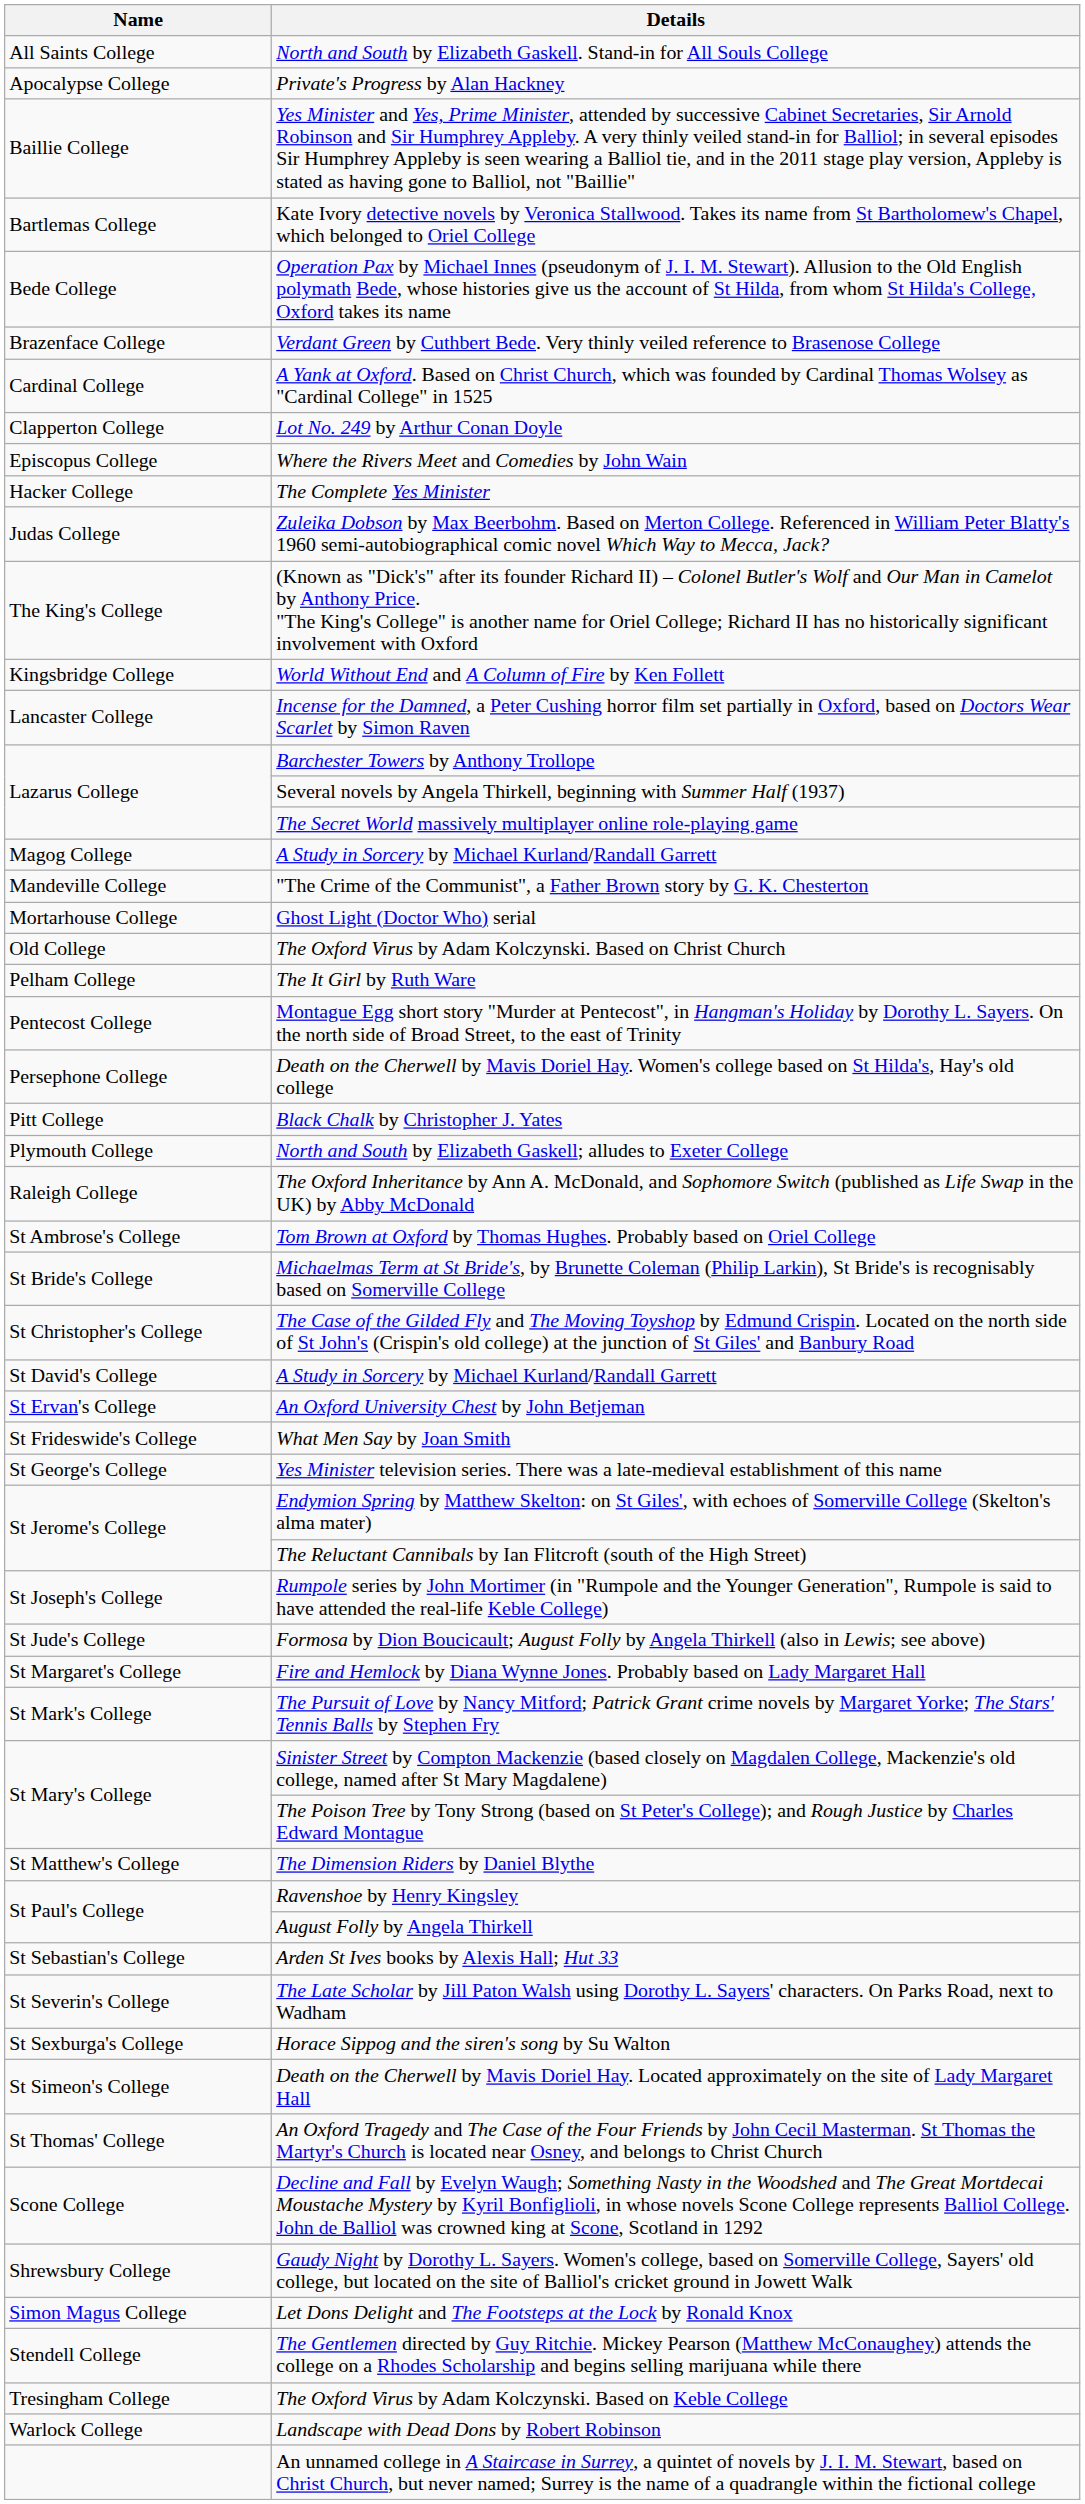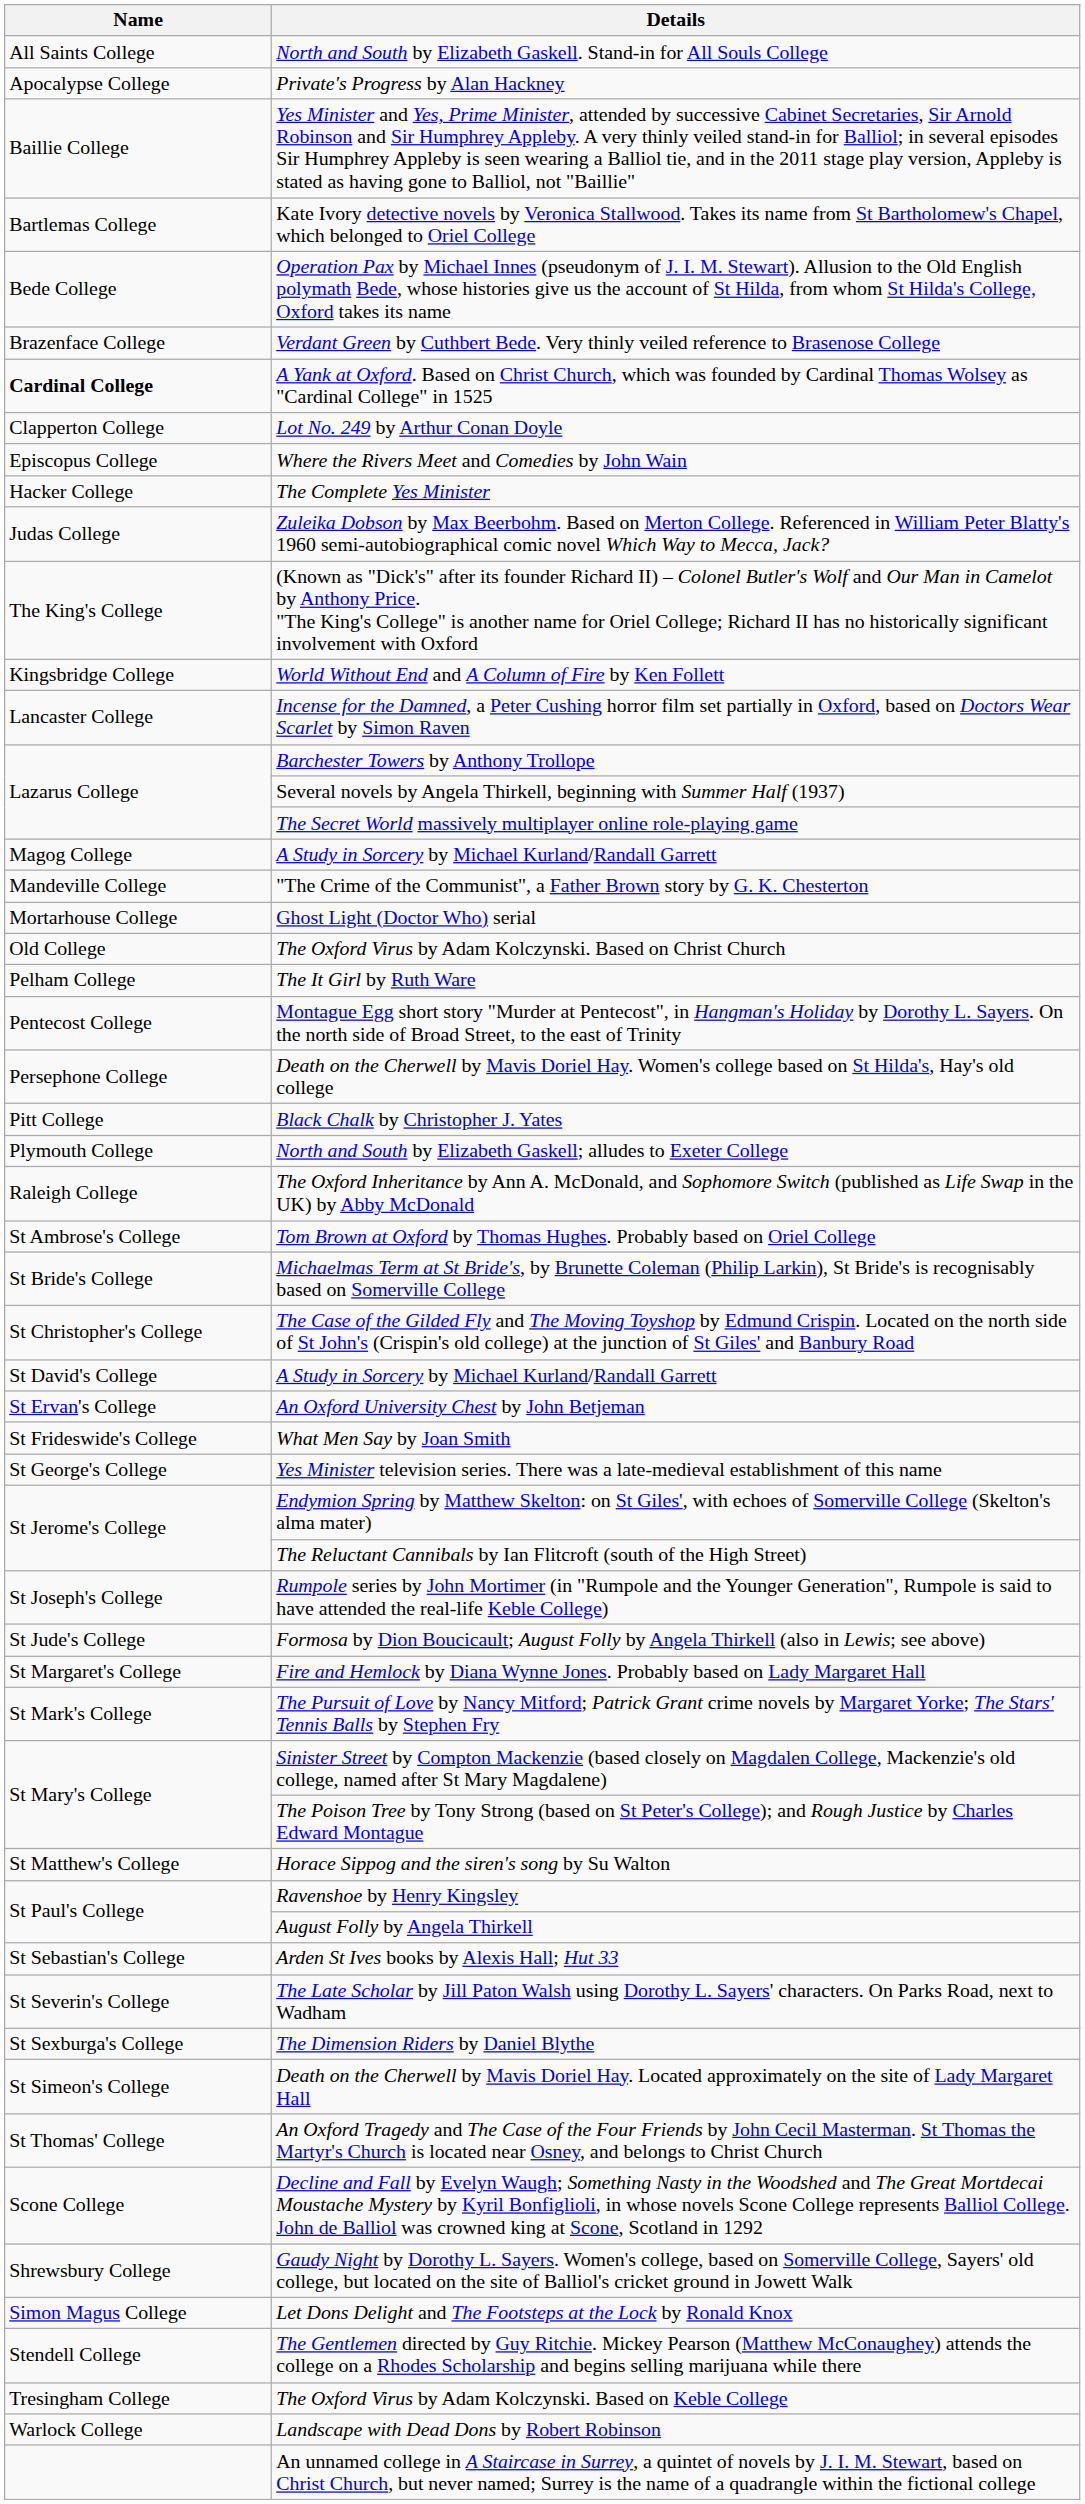(77, 385) normal -> (81, 385) bold
(435, 1864) The Dimension Riders by Daniel Blythe -> (473, 1864) Horace Sippog and the siren's song by Su Walton
(473, 2043) Horace Sippog and the siren's song by Su Walton -> (435, 2043) The Dimension Riders by Daniel Blythe
